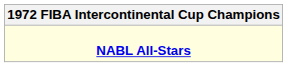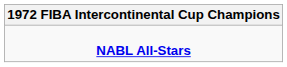(144, 51) lightyellow background -> (144, 51) no background
